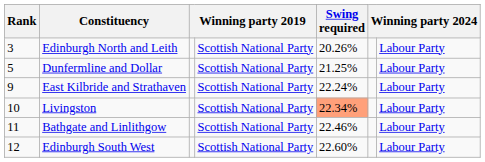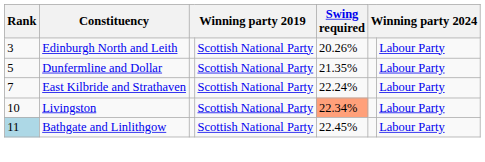(338, 68) 21.25% -> (338, 68) 21.35%
(10, 87) 9 -> (10, 87) 7
(13, 127) no background -> (13, 127) lightblue background
(338, 127) 22.46% -> (338, 127) 22.45%
- row: (98, 147)
